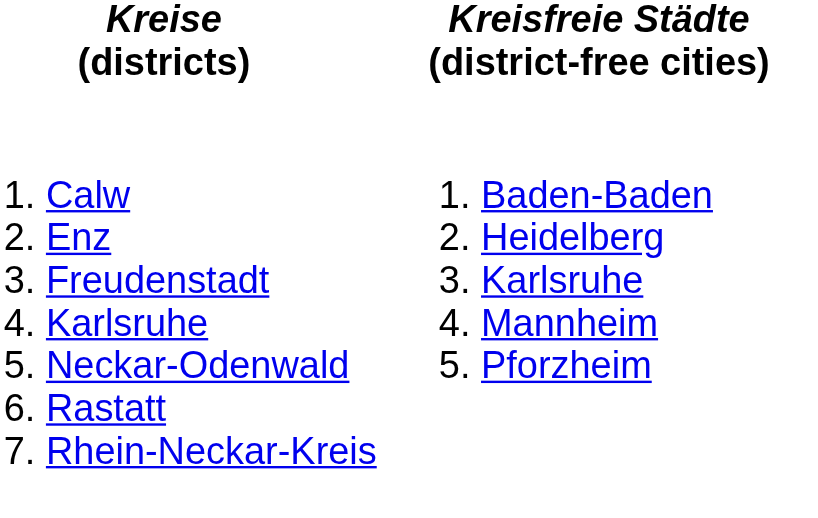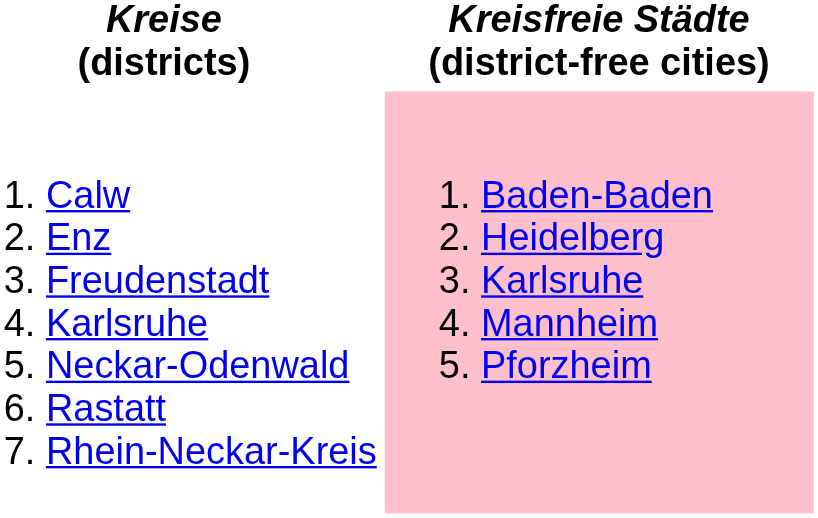(599, 281) no background -> (599, 281) pink background
